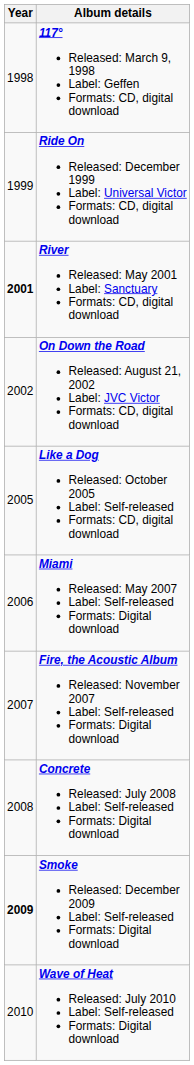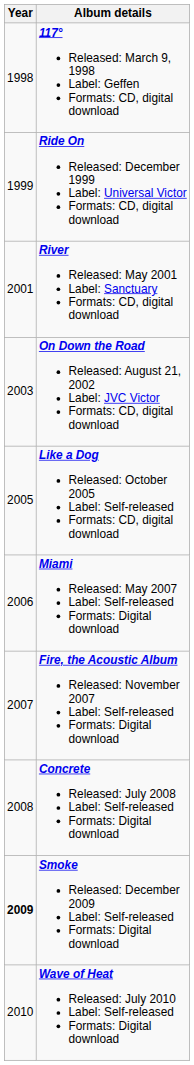(20, 289) bold -> (20, 289) normal
(20, 391) 2002 -> (20, 391) 2003
